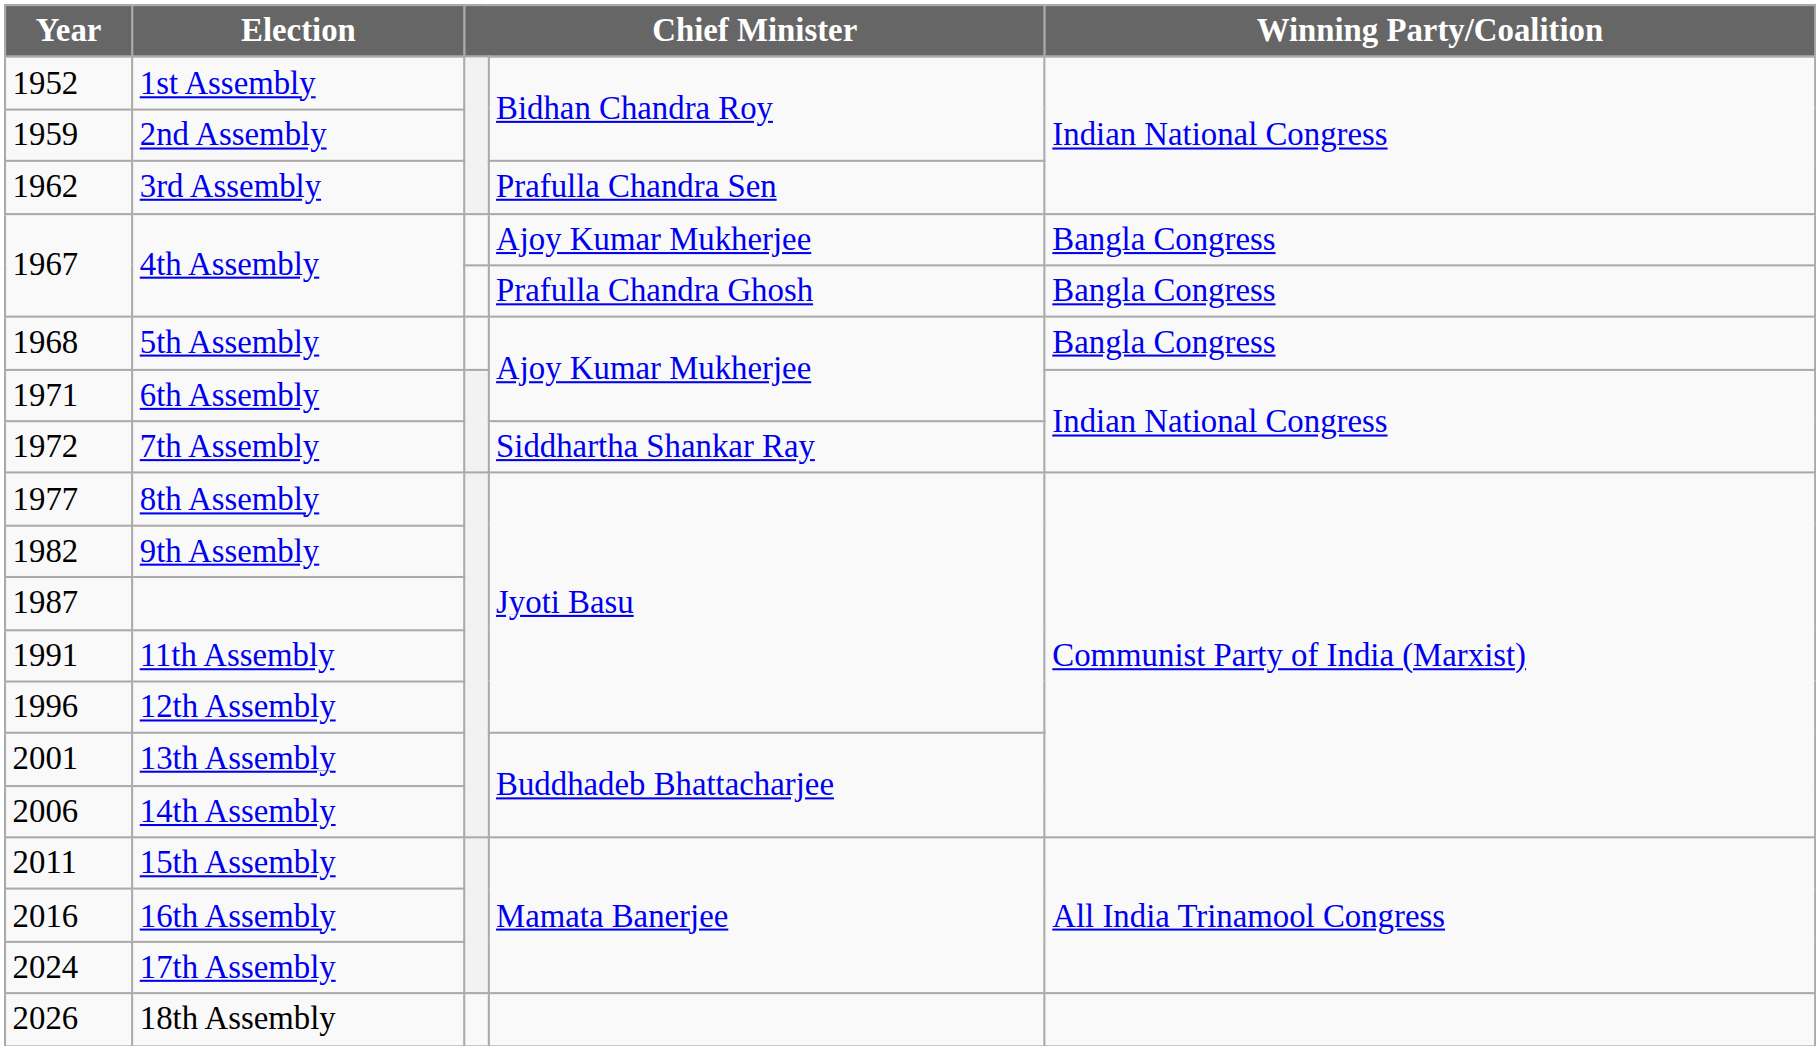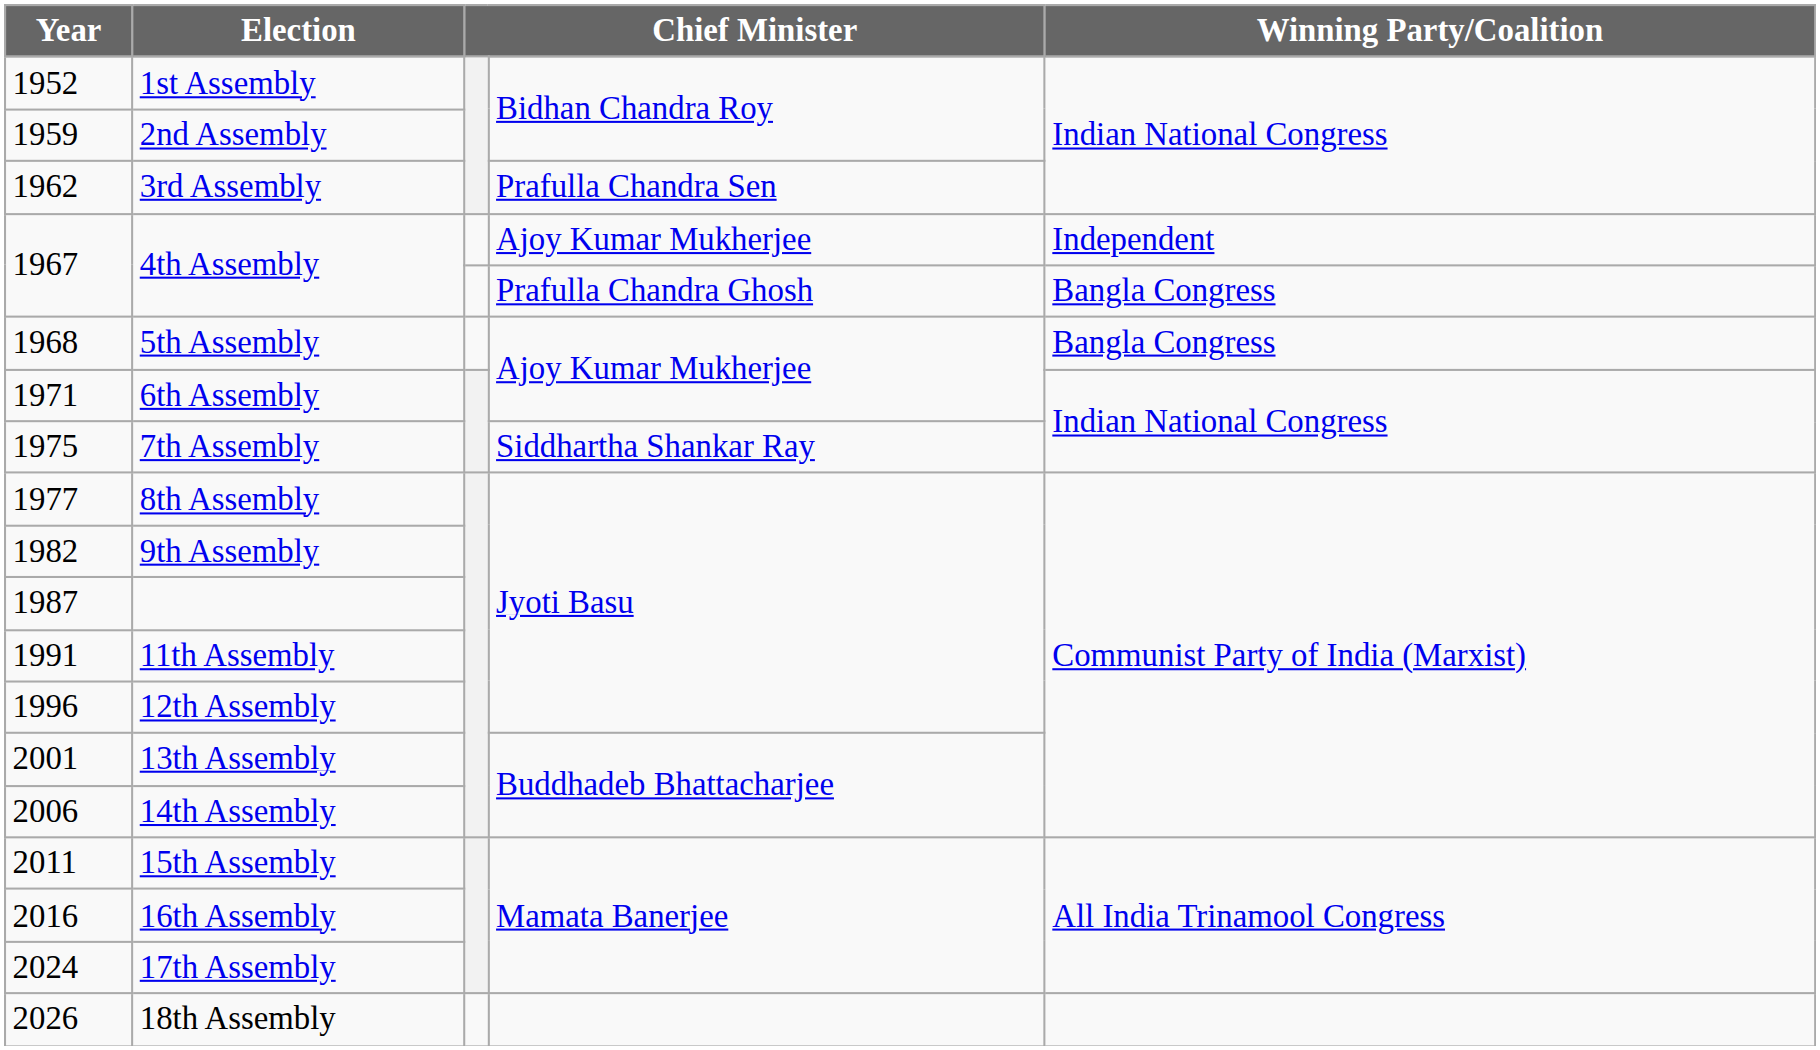(1164, 238) Bangla Congress -> (1133, 238) Independent
(45, 446) 1972 -> (45, 446) 1975
